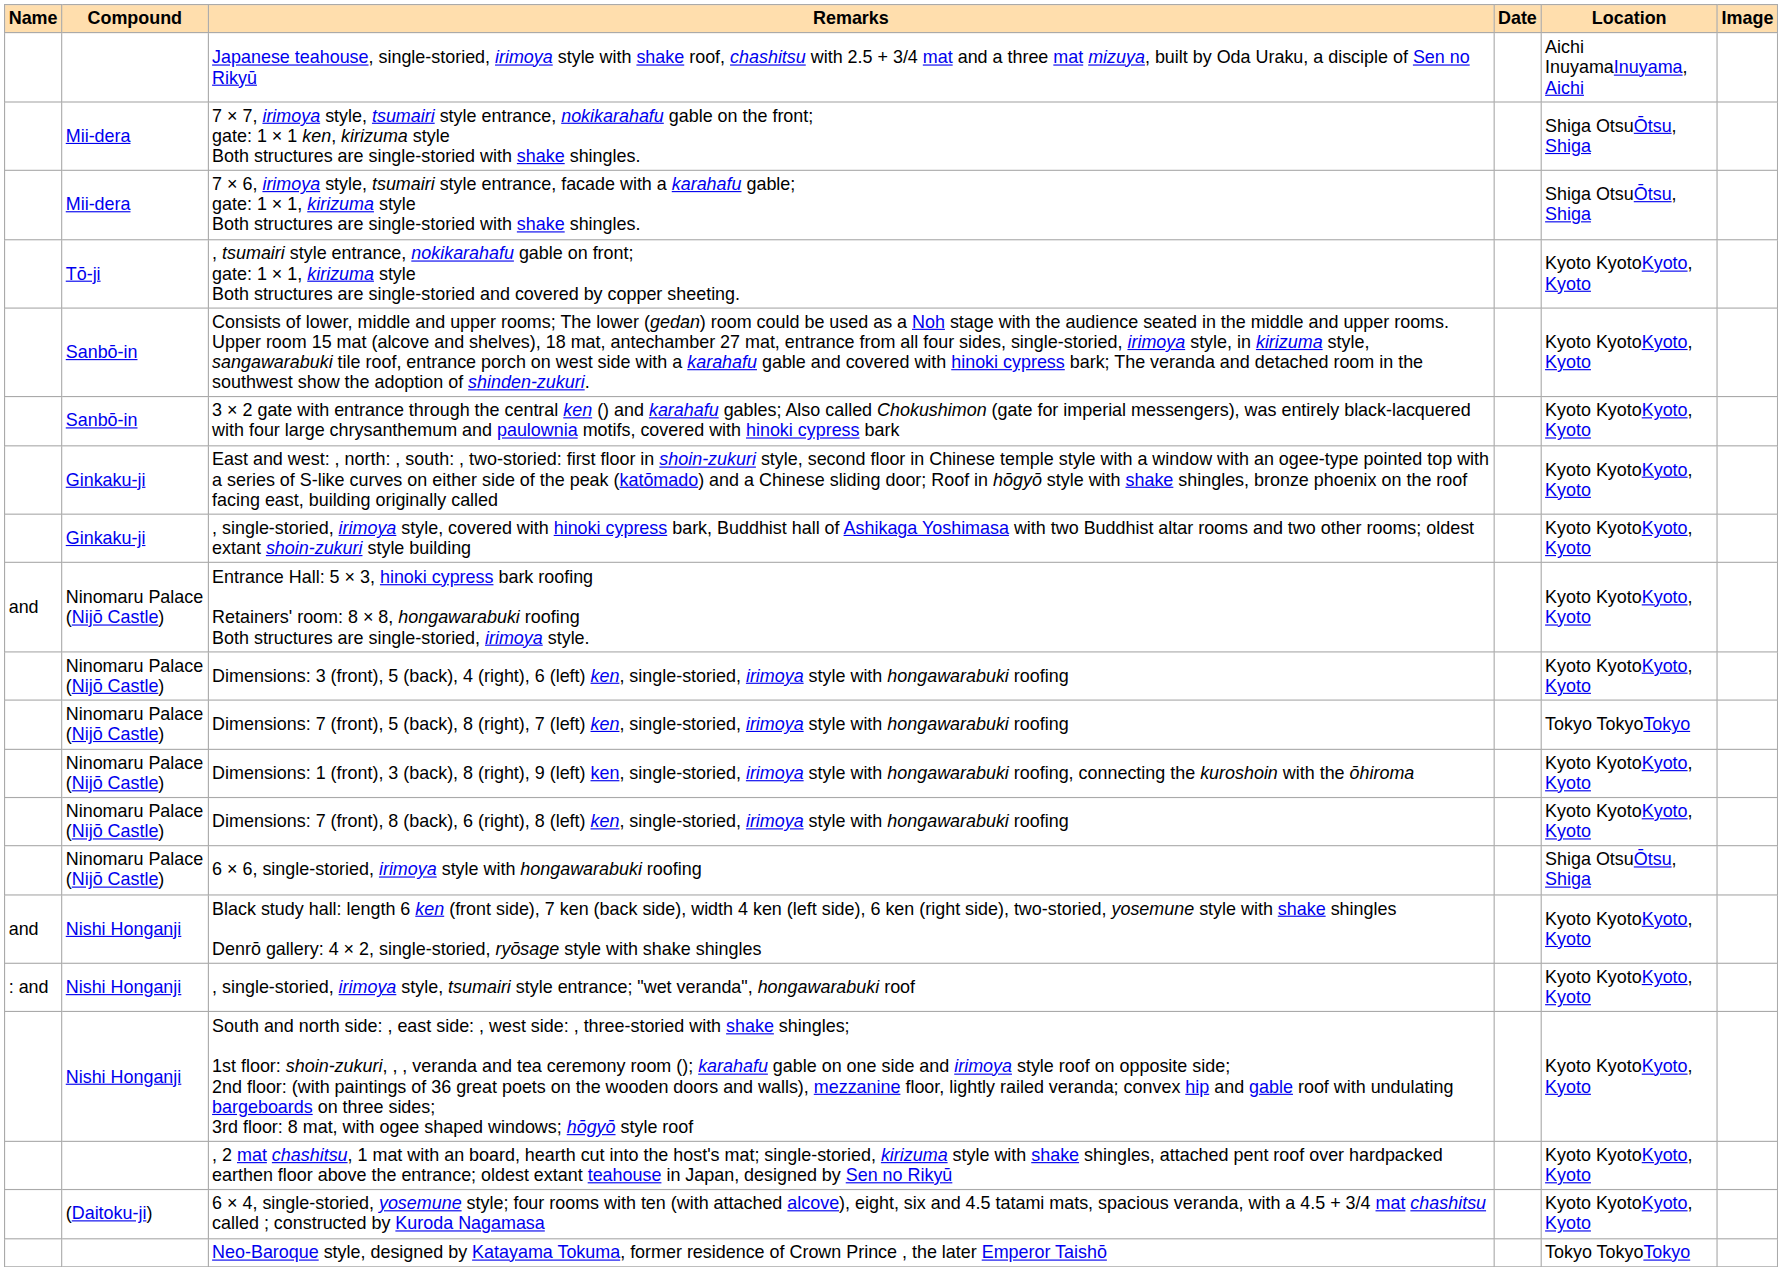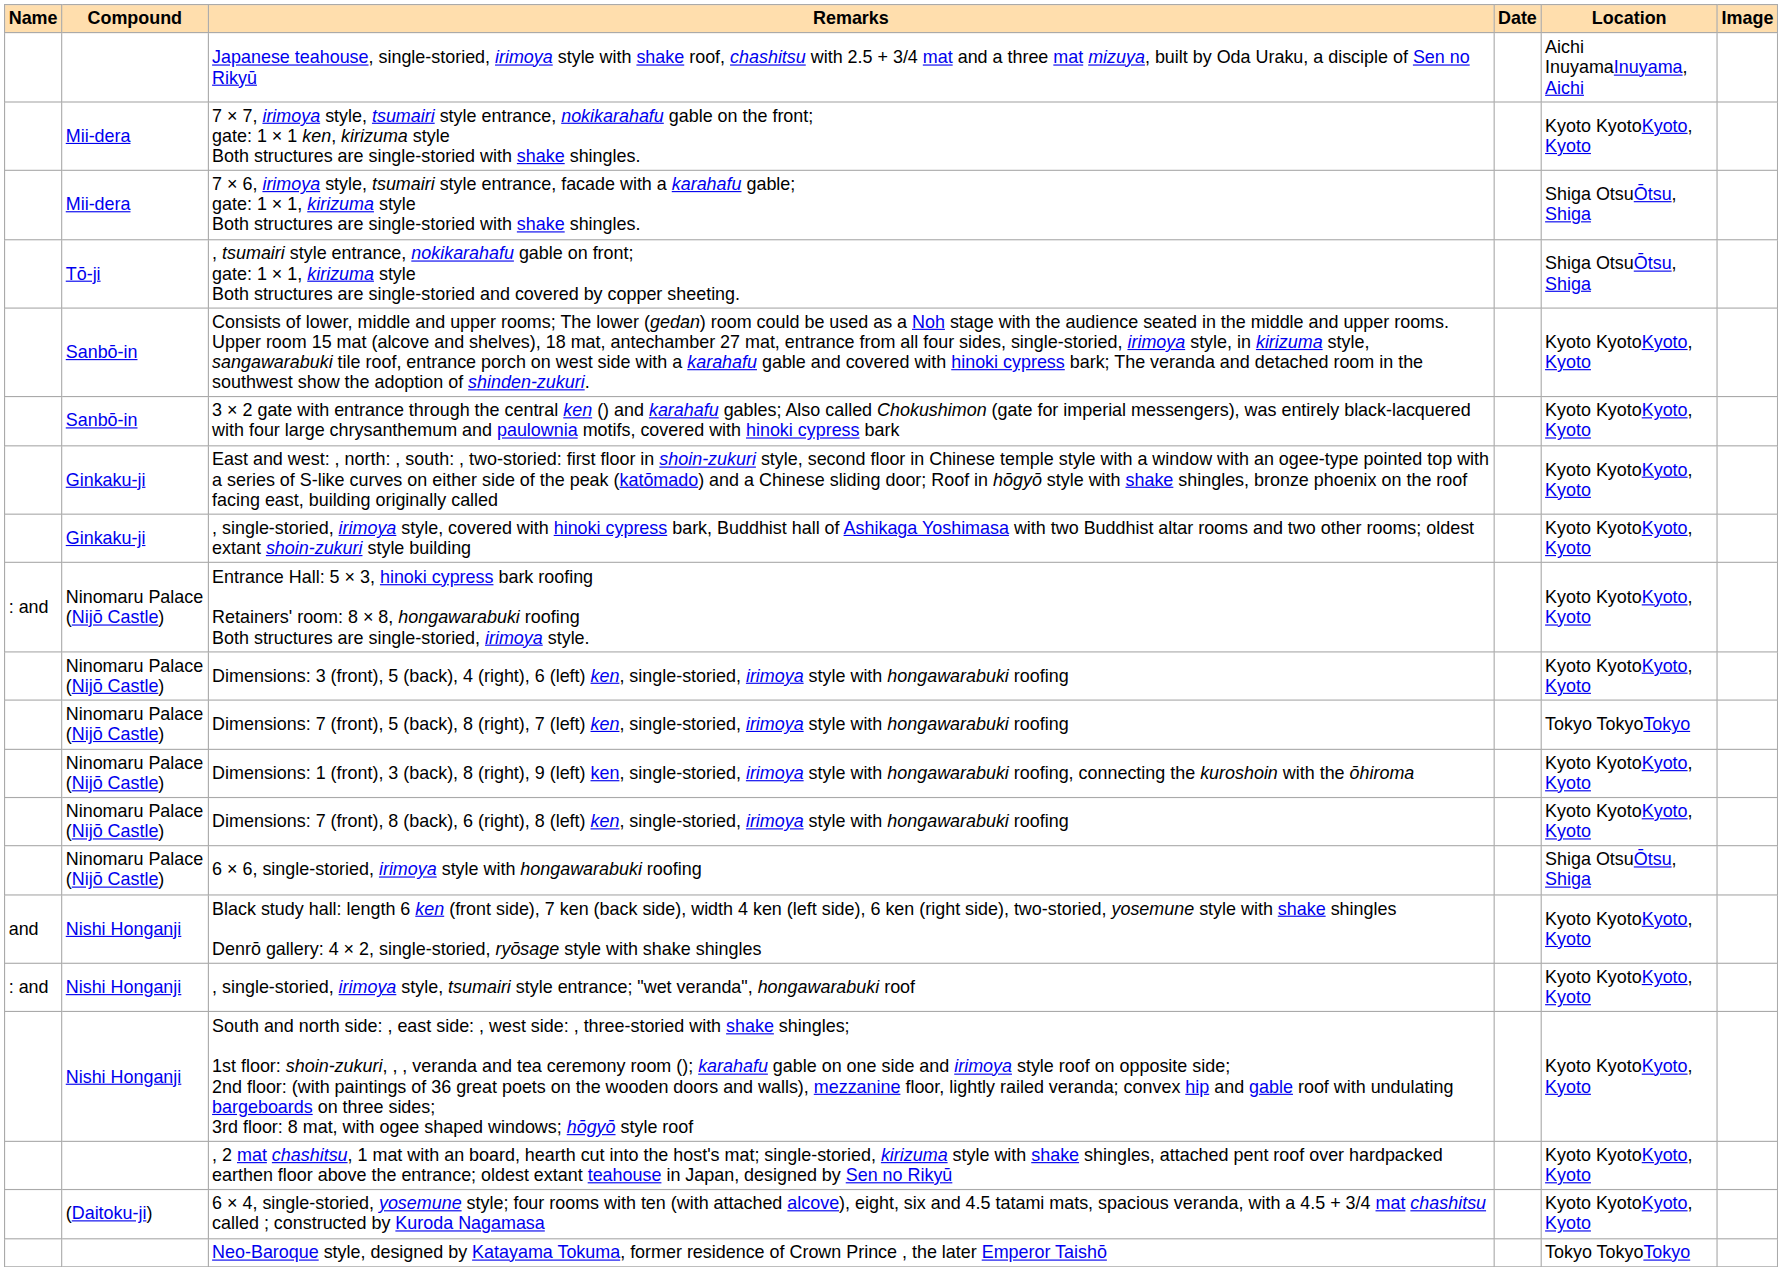(1611, 136) Shiga OtsuŌtsu, Shiga -> (1619, 136) Kyoto KyotoKyoto, Kyoto
(1619, 273) Kyoto KyotoKyoto, Kyoto -> (1611, 273) Shiga OtsuŌtsu, Shiga
(24, 607) and -> (29, 607) : and
